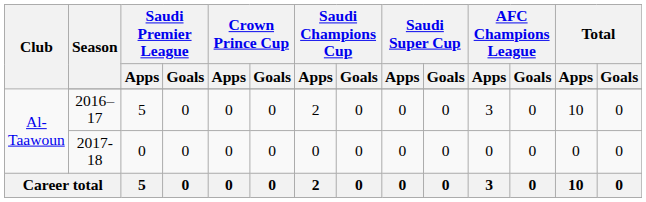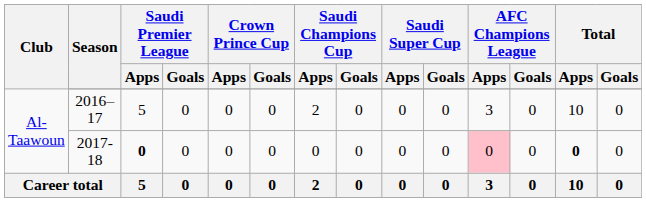(142, 151) normal -> (142, 151) bold
(489, 151) no background -> (489, 151) pink background
(576, 151) normal -> (576, 151) bold
